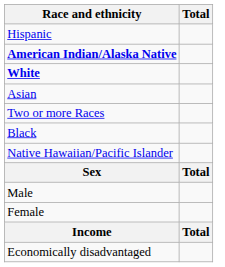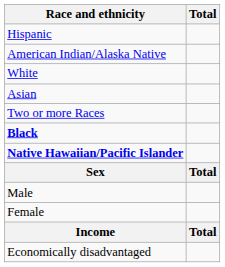(92, 53) bold -> (87, 53) normal
(24, 73) bold -> (23, 73) normal
(22, 133) normal -> (23, 133) bold
(90, 152) normal -> (95, 152) bold
